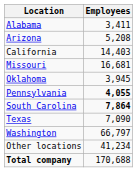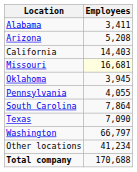(115, 65) no background -> (115, 65) lightyellow background
(118, 92) bold -> (118, 92) normal
(118, 106) bold -> (118, 106) normal
